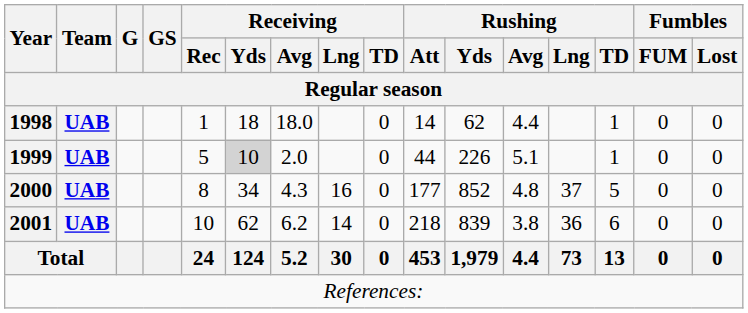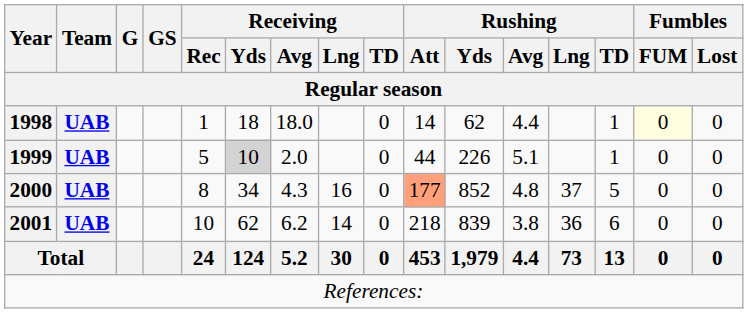(663, 122) no background -> (663, 122) lightyellow background
(425, 190) no background -> (425, 190) lightsalmon background
